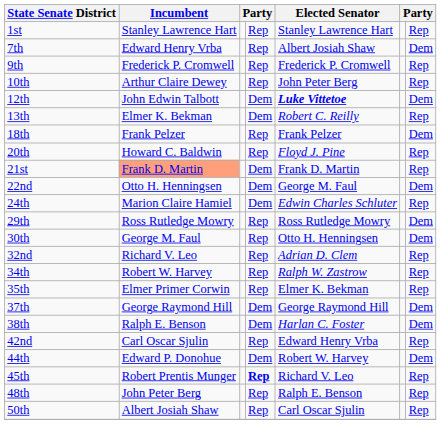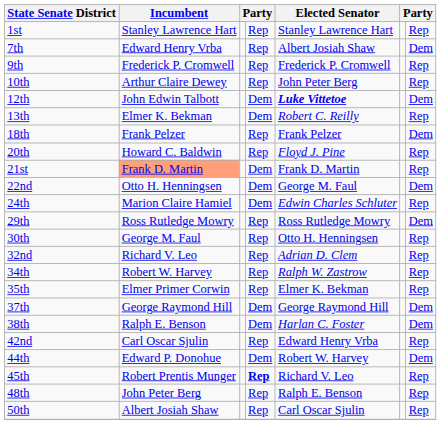(421, 237) Dem -> (419, 237) Rep
